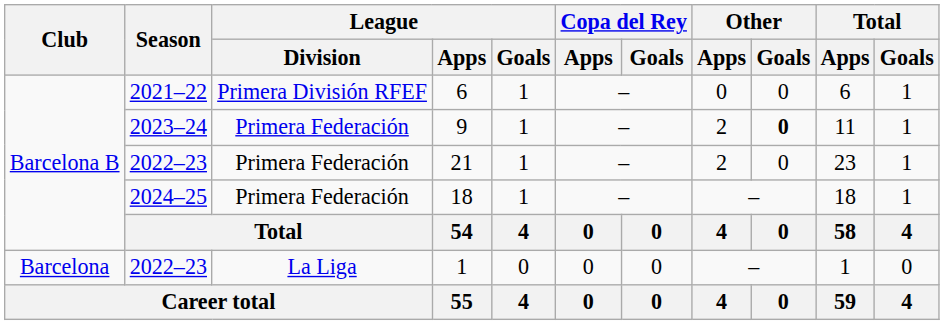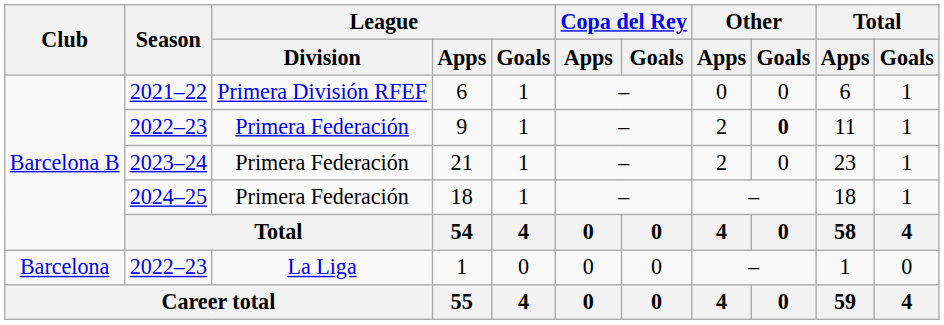(168, 127) 2023–24 -> (168, 127) 2022–23
(168, 162) 2022–23 -> (168, 162) 2023–24
